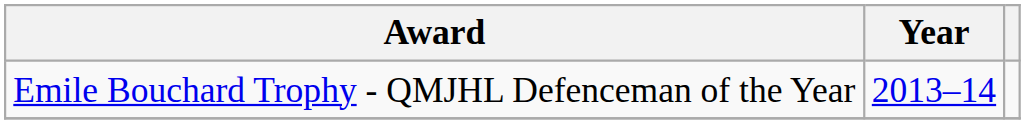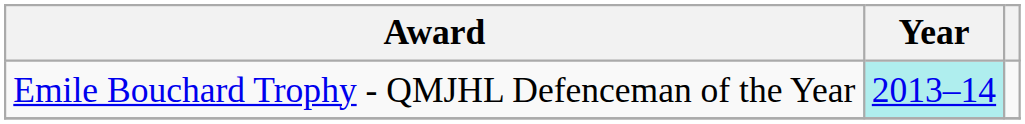(934, 88) no background -> (934, 88) paleturquoise background
